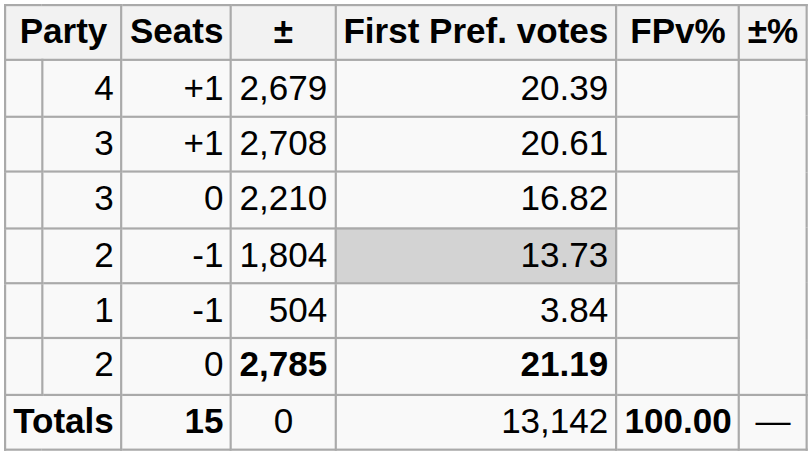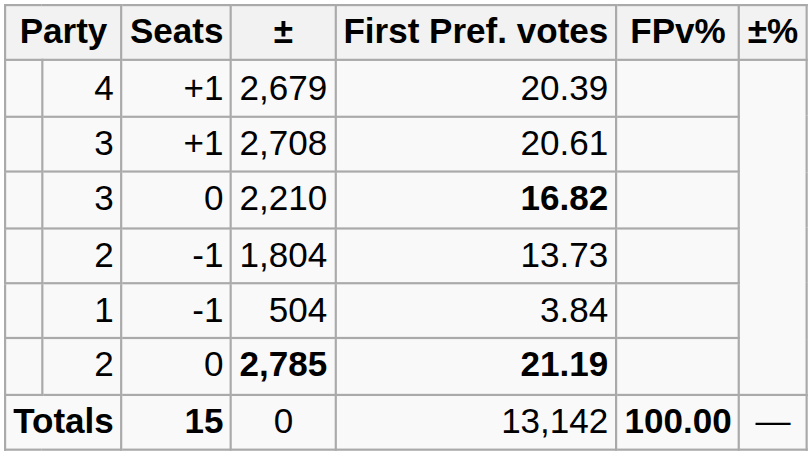(564, 198) normal -> (564, 198) bold
(564, 254) lightgrey background -> (564, 254) no background
